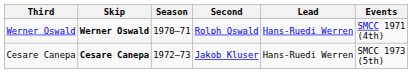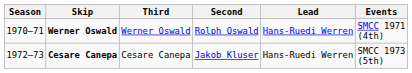columns swapped: (172, 12) <-> (41, 12)
